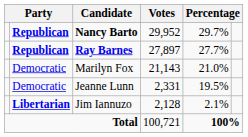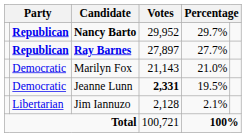(167, 86) normal -> (166, 86) bold
(41, 104) bold -> (38, 104) normal
